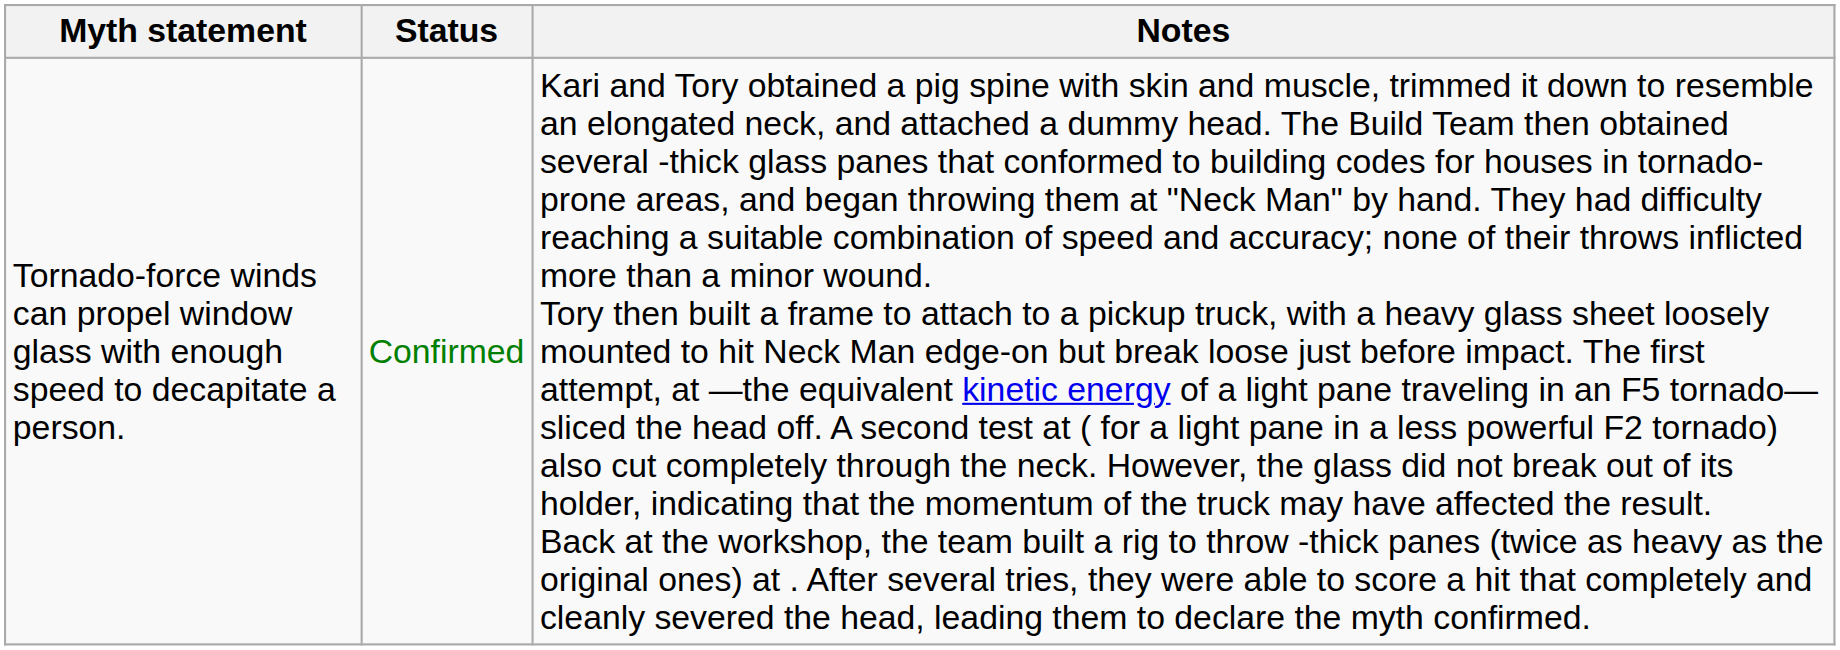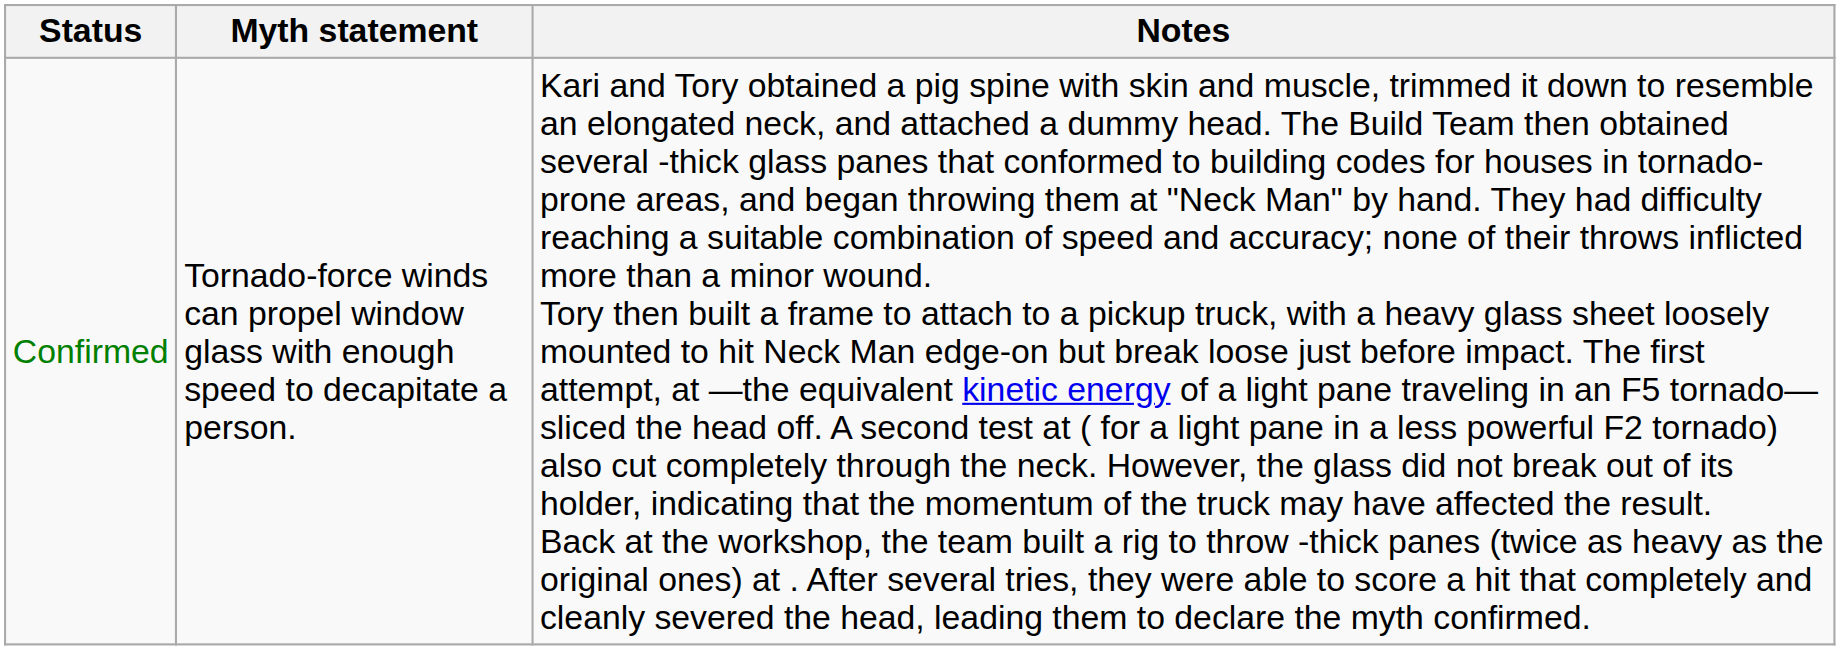columns swapped: (183, 31) <-> (447, 31)
